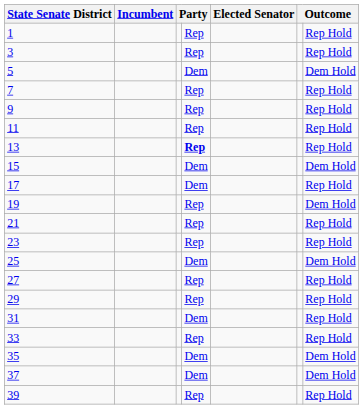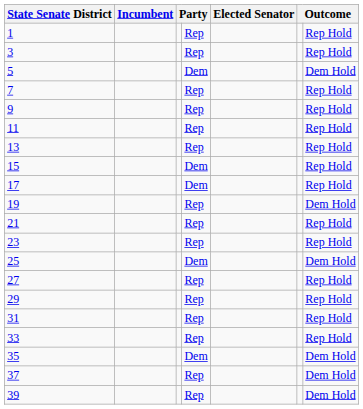(195, 147) bold -> (194, 147) normal
(330, 166) Dem Hold -> (328, 166) Rep Hold
(196, 318) Dem -> (194, 318) Rep
(196, 375) Dem -> (194, 375) Rep
(328, 394) Rep Hold -> (330, 394) Dem Hold
